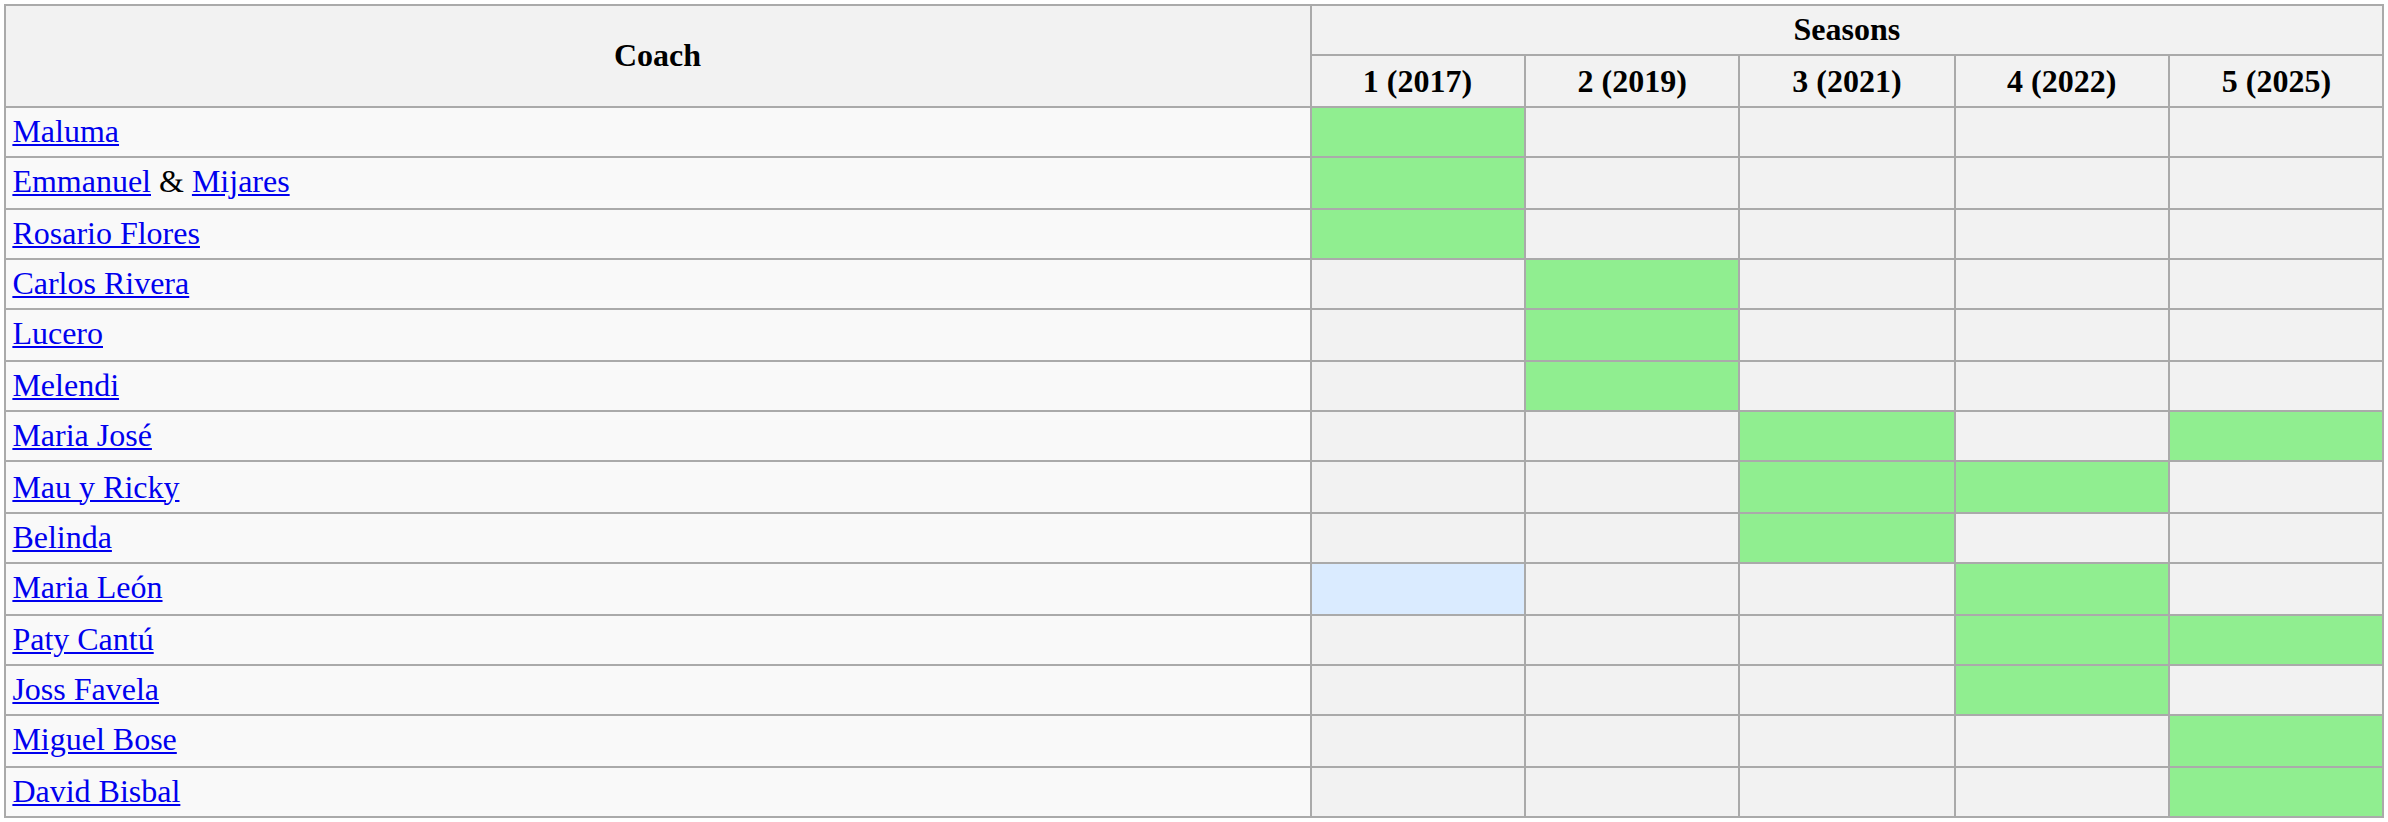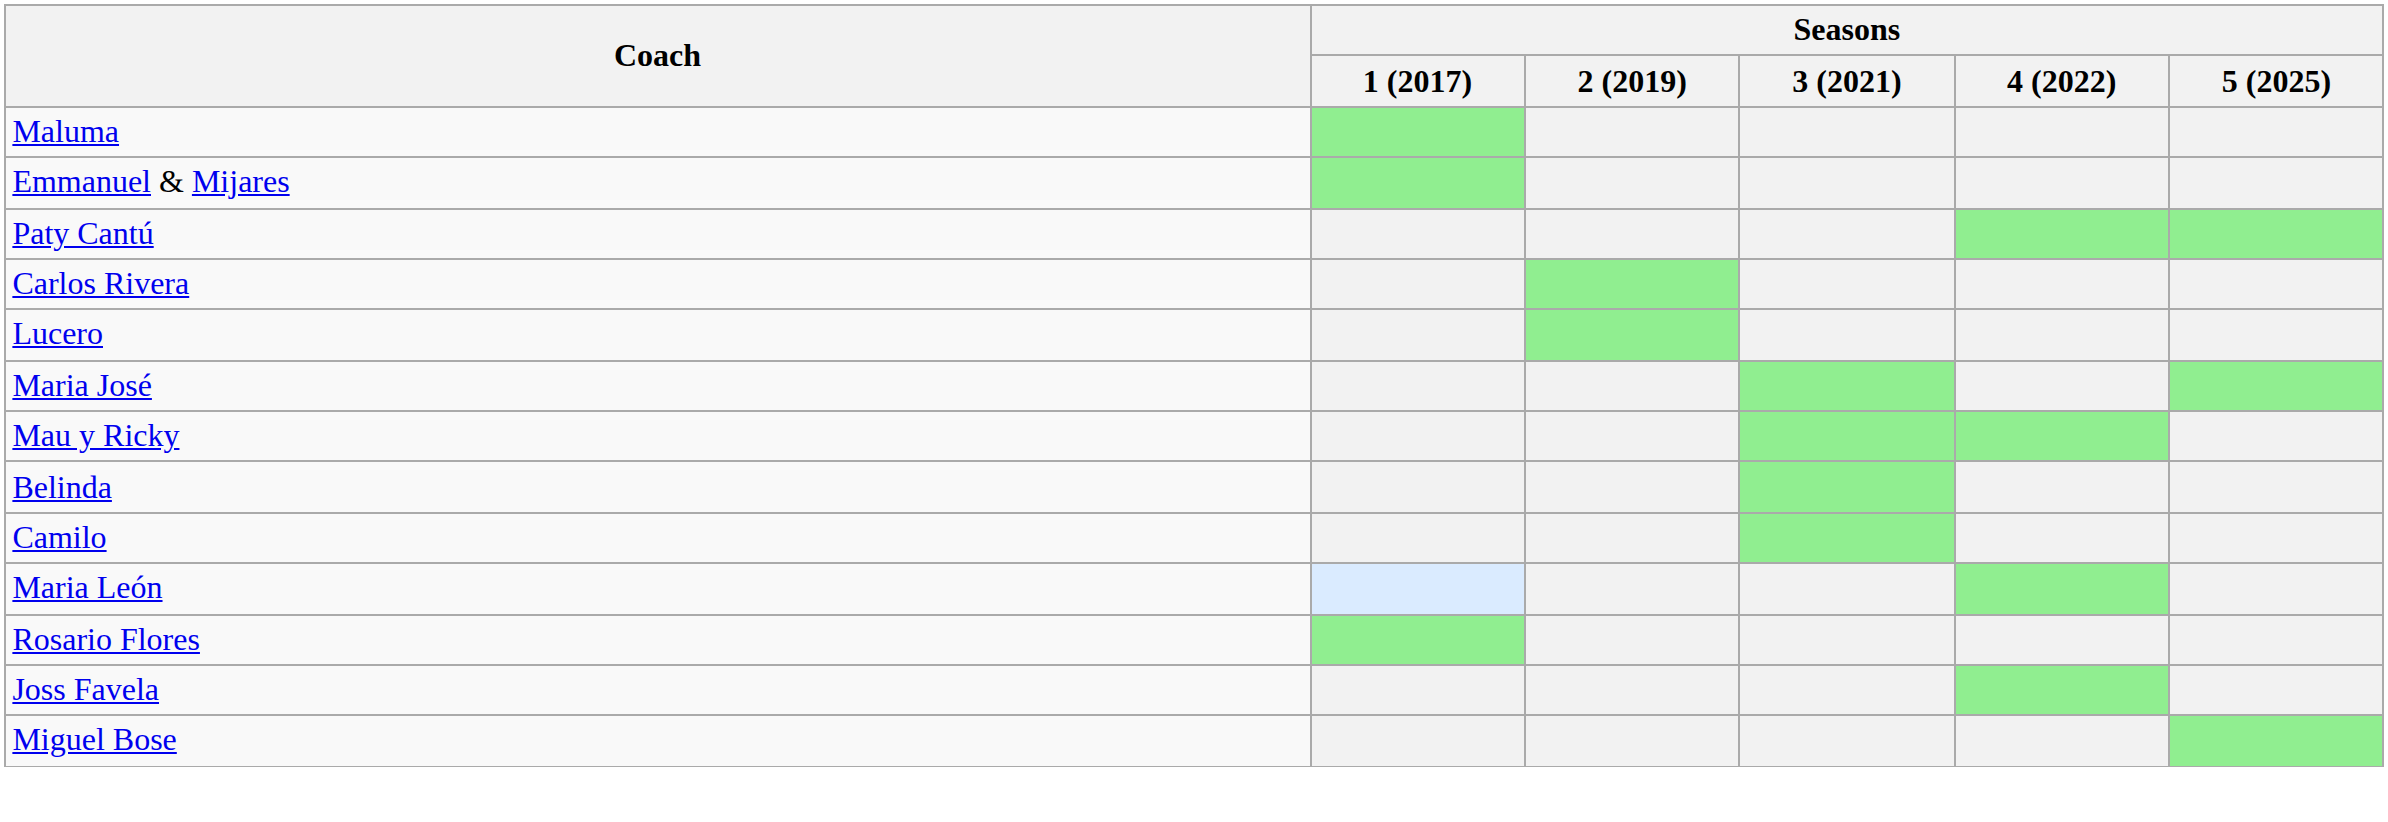rows swapped: (106, 232) <-> (83, 638)
- row: (66, 385)
+ row: (59, 537)
- row: (96, 791)
